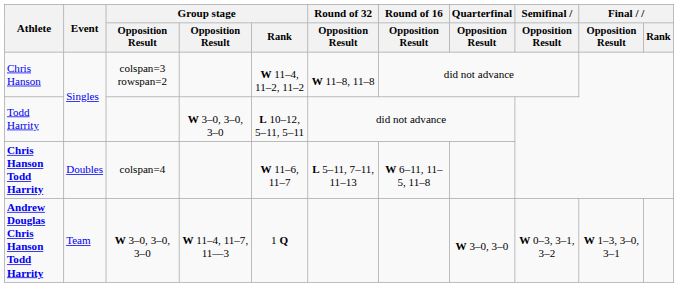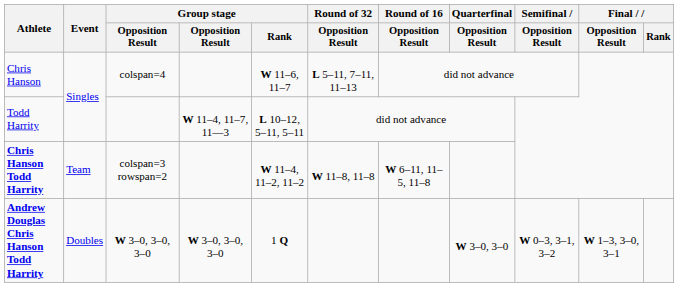(142, 75) colspan=3 rowspan=2 -> (142, 75) colspan=4
(280, 81) W 11–4, 11–2, 11–2 -> (280, 81) W 11–6, 11–7
(343, 81) W 11–8, 11–8 -> (343, 81) L 5–11, 7–11, 11–13
(215, 126) W 3–0, 3–0, 3–0 -> (215, 126) W 11–4, 11–7, 11—3
(85, 170) Doubles -> (78, 170) Team
(142, 170) colspan=4 -> (142, 170) colspan=3 rowspan=2
(280, 177) W 11–6, 11–7 -> (280, 177) W 11–4, 11–2, 11–2
(343, 177) L 5–11, 7–11, 11–13 -> (343, 177) W 11–8, 11–8
(78, 241) Team -> (85, 241) Doubles
(215, 247) W 11–4, 11–7, 11—3 -> (215, 247) W 3–0, 3–0, 3–0
